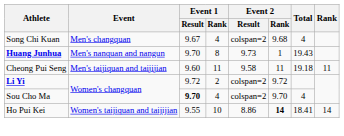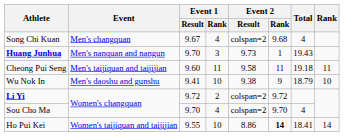(217, 53) 8 -> (217, 53) 3
+ row: (26, 82)
(193, 96) bold -> (193, 110) normal
